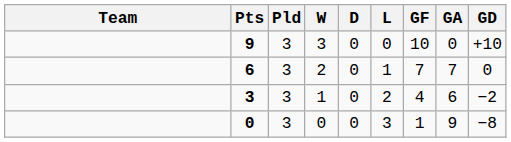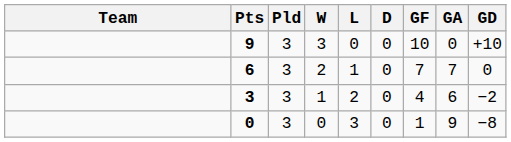columns swapped: (354, 18) <-> (387, 18)
